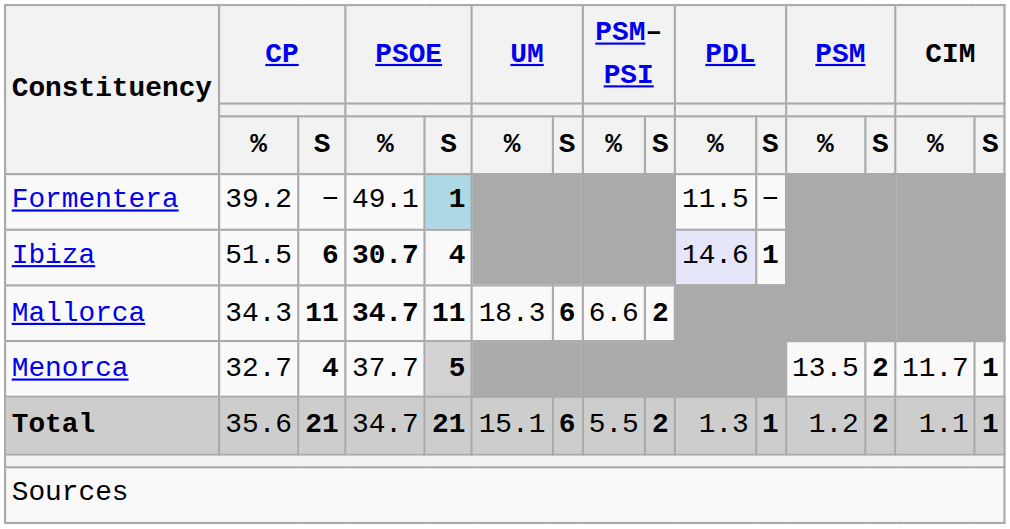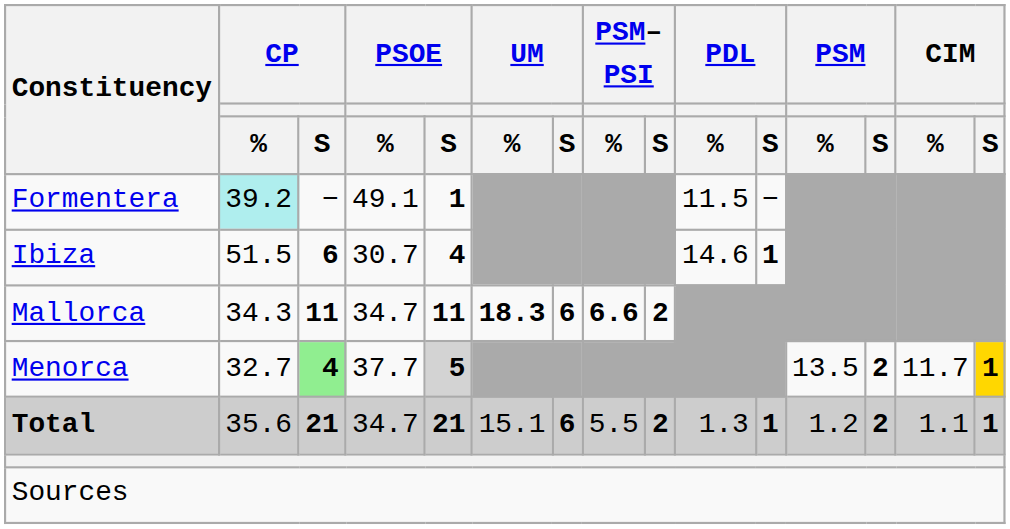(259, 200) no background -> (259, 200) paleturquoise background
(457, 200) lightblue background -> (457, 200) no background
(385, 256) bold -> (385, 256) normal
(715, 256) lavender background -> (715, 256) no background
(385, 312) bold -> (385, 312) normal
(512, 312) normal -> (512, 312) bold
(614, 312) normal -> (614, 312) bold
(330, 368) no background -> (330, 368) lightgreen background
(990, 368) no background -> (990, 368) gold background
